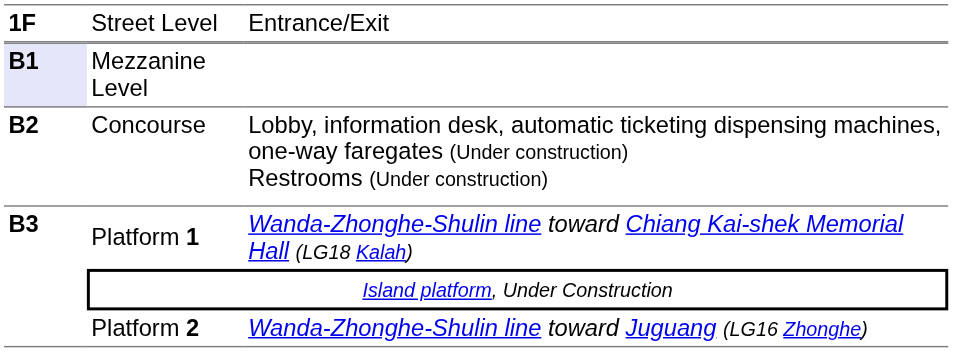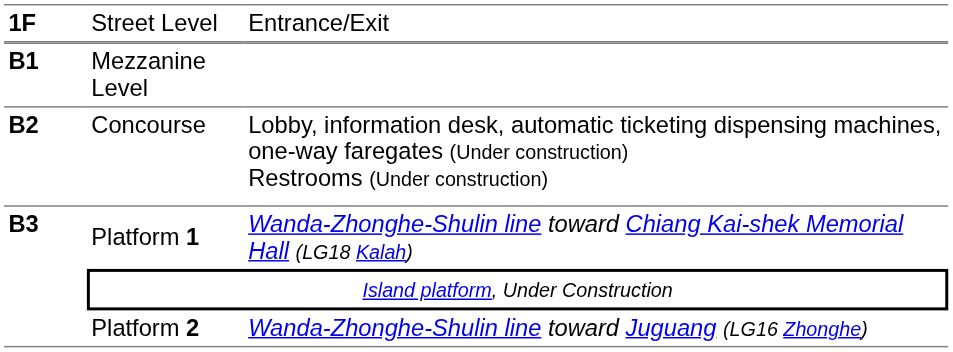(24, 61) lavender background -> (24, 61) no background
